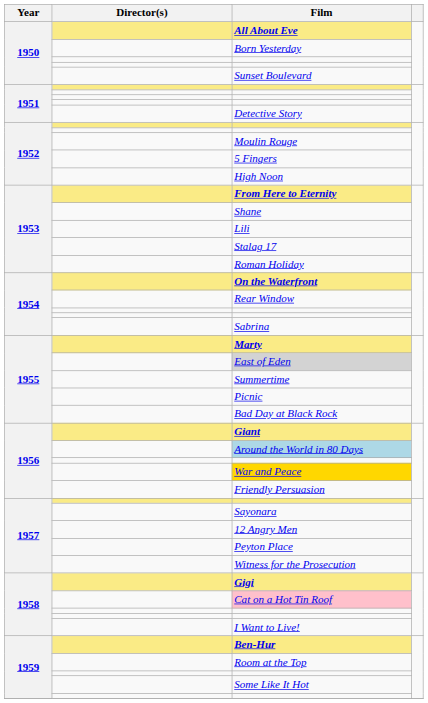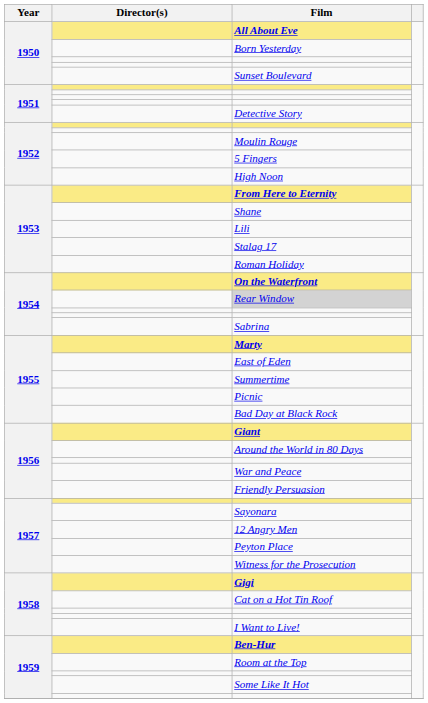(264, 299) no background -> (264, 299) lightgrey background
(262, 361) lightgrey background -> (262, 361) no background
(299, 449) lightblue background -> (299, 449) no background
(268, 471) gold background -> (268, 471) no background
(283, 599) pink background -> (283, 599) no background
